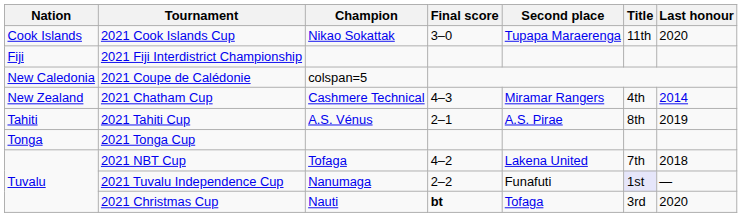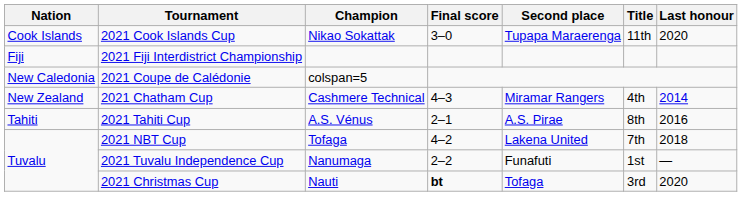(674, 119) 2019 -> (674, 119) 2016
- row: (148, 140)
(636, 181) lavender background -> (636, 160) no background
